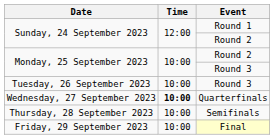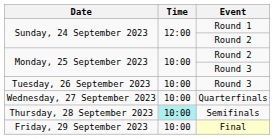(177, 98) bold -> (177, 98) normal
(177, 112) no background -> (177, 112) paleturquoise background
